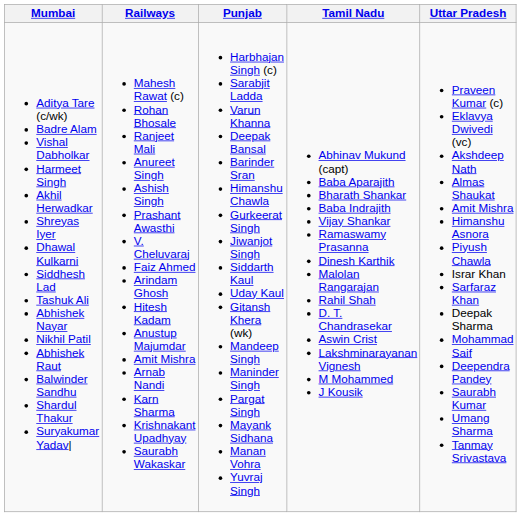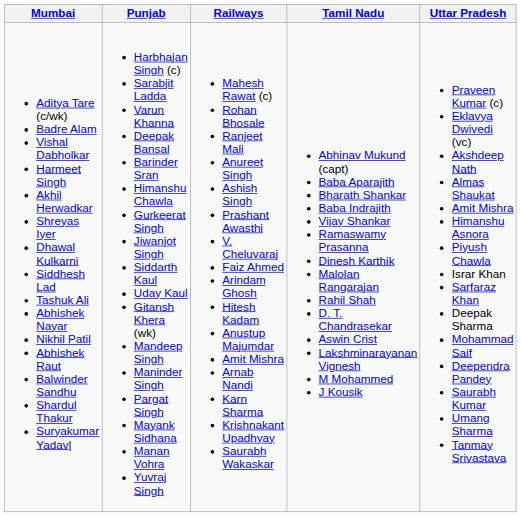columns swapped: (242, 13) <-> (150, 13)
